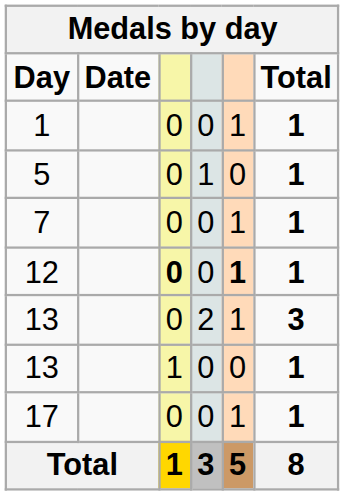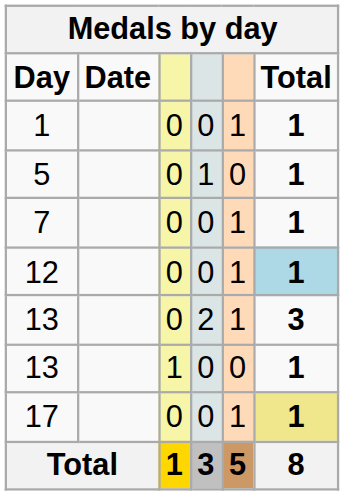(174, 271) bold -> (174, 271) normal
(238, 271) bold -> (238, 271) normal
(296, 271) no background -> (296, 271) lightblue background
(296, 417) no background -> (296, 417) khaki background
